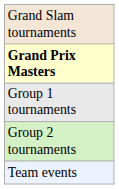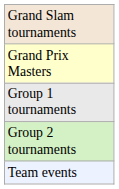(42, 63) bold -> (38, 63) normal
